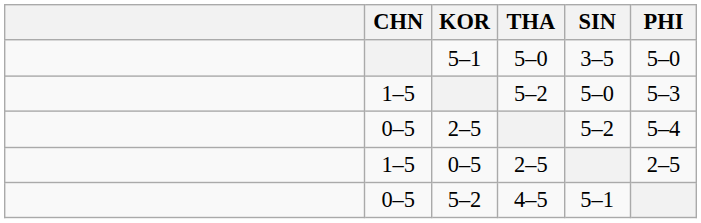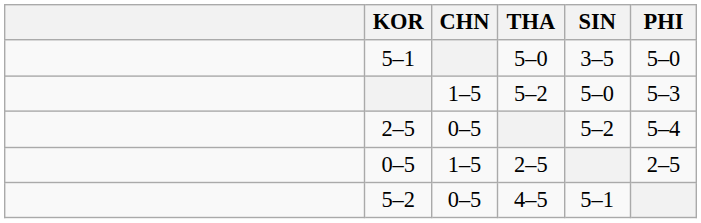columns swapped: (398, 22) <-> (465, 22)
